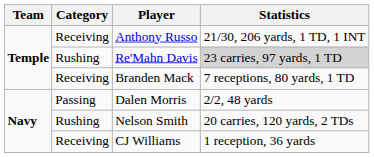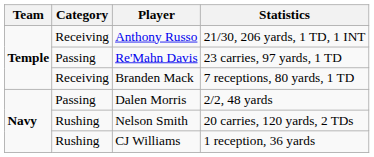(77, 57) Rushing -> (75, 57) Passing
(273, 57) lightgrey background -> (273, 57) no background
(82, 141) Receiving -> (77, 141) Rushing
